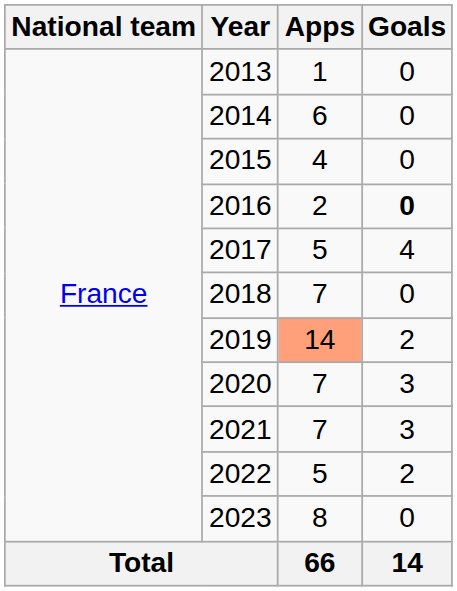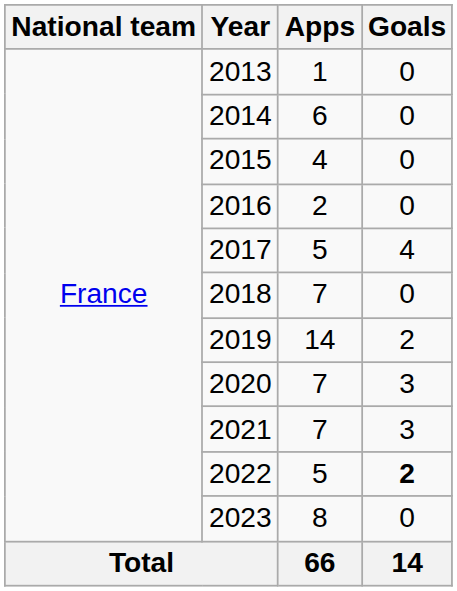(407, 205) bold -> (407, 205) normal
(320, 339) lightsalmon background -> (320, 339) no background
(407, 473) normal -> (407, 473) bold
